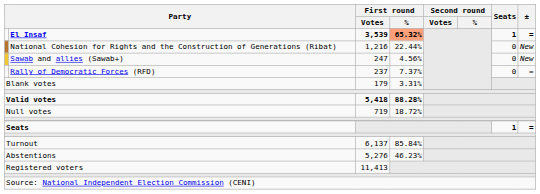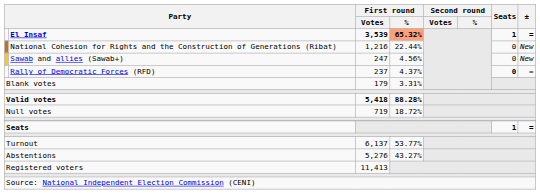(410, 72) 7.37% -> (410, 72) 4.37%
(514, 72) normal -> (514, 72) bold
(408, 143) 85.84% -> (408, 143) 53.77%
(408, 155) 46.23% -> (408, 155) 43.27%
